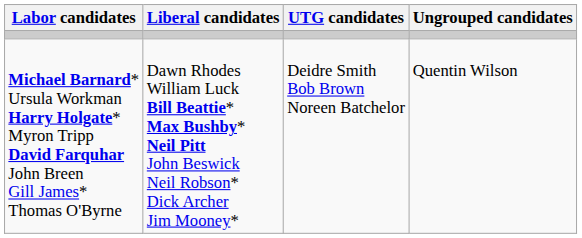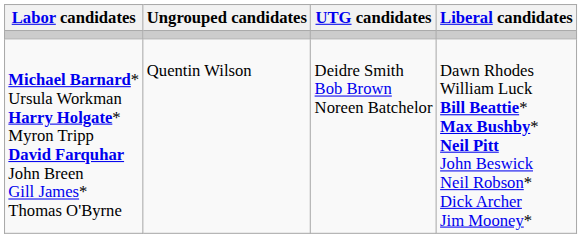columns swapped: (213, 17) <-> (493, 17)
